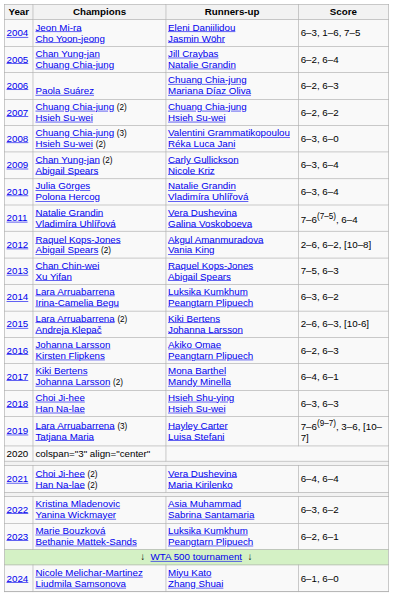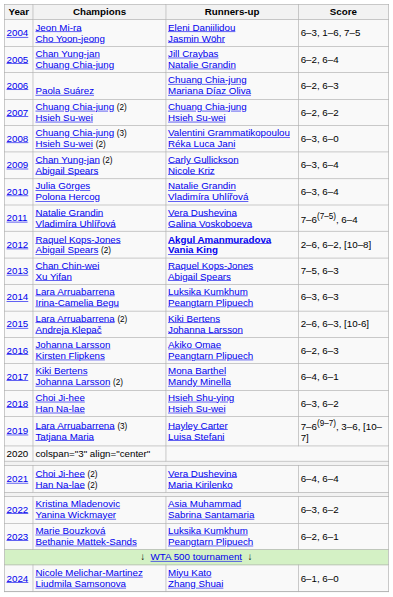(216, 244) normal -> (220, 244) bold
(320, 297) 6–3, 6–2 -> (320, 297) 6–3, 6–3
(320, 403) 6–3, 6–3 -> (320, 403) 6–3, 6–2
